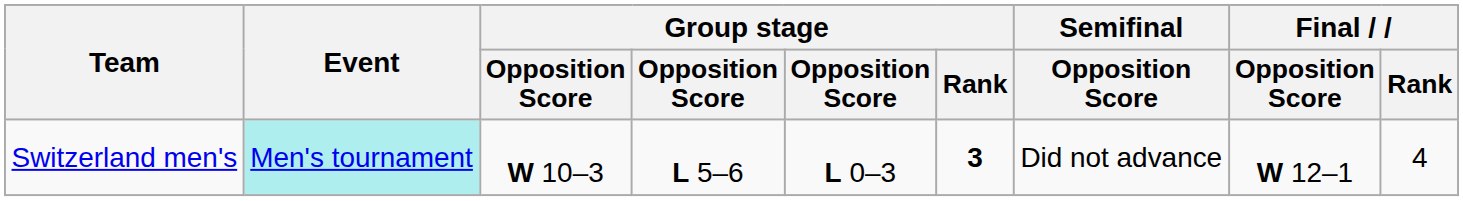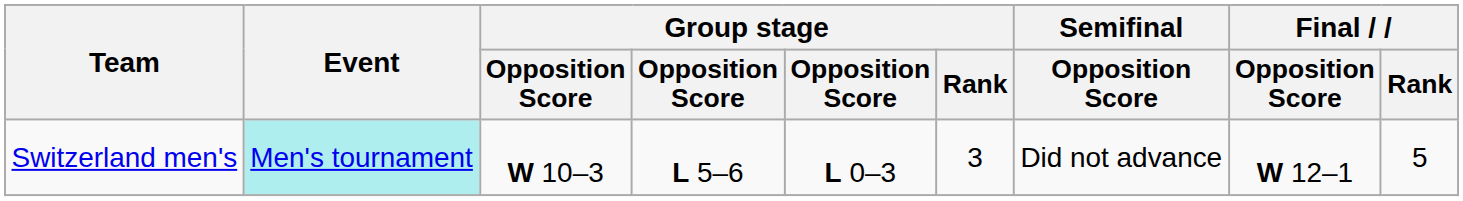(975, 158) bold -> (975, 158) normal
(1420, 158) 4 -> (1420, 158) 5
